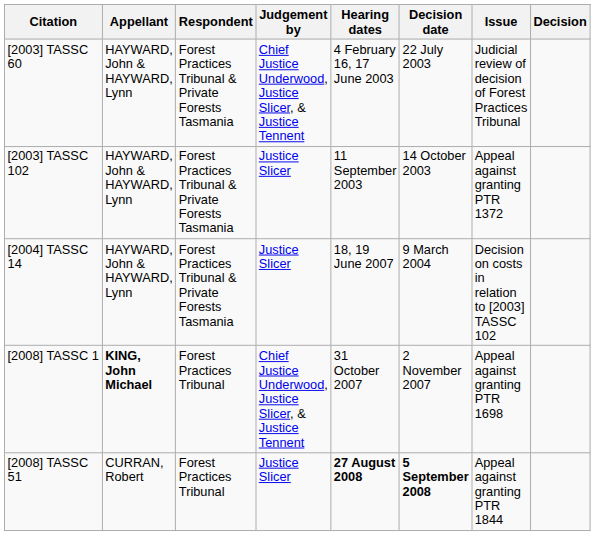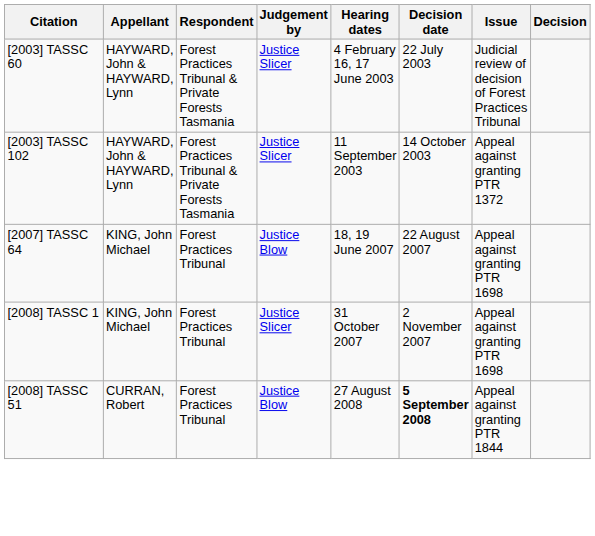(293, 93) Chief Justice Underwood, Justice Slicer, & Justice Tennent -> (279, 57) Justice Slicer
- row: (48, 256)
+ row: (48, 242)
(129, 370) bold -> (139, 320) normal
(293, 399) Chief Justice Underwood, Justice Slicer, & Justice Tennent -> (279, 320) Justice Slicer
(279, 470) Justice Slicer -> (279, 398) Justice Blow
(365, 470) bold -> (362, 398) normal
